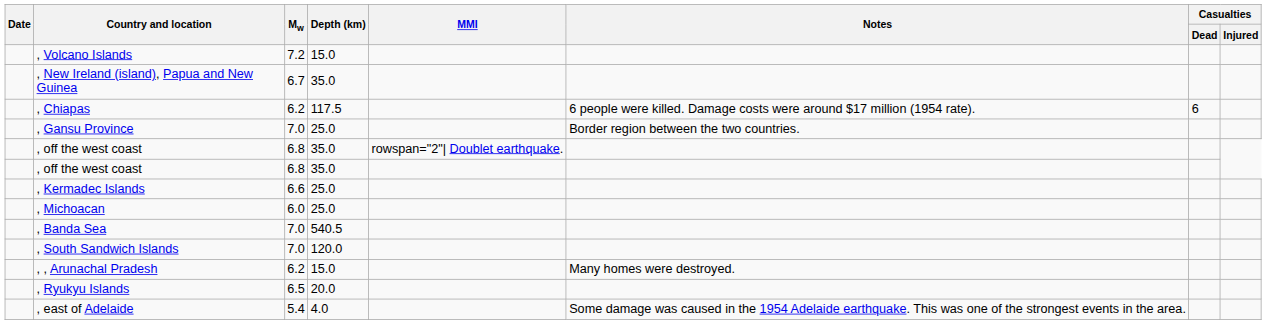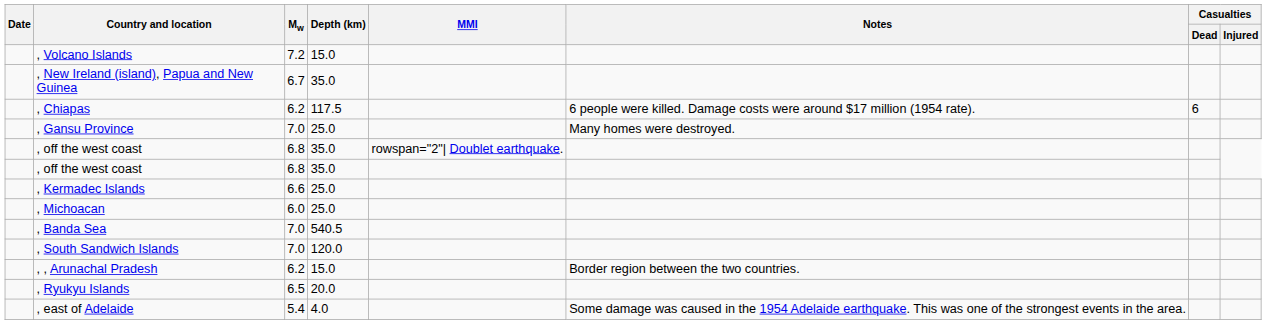(684, 128) Border region between the two countries. -> (652, 128) Many homes were destroyed.
(652, 269) Many homes were destroyed. -> (684, 269) Border region between the two countries.
